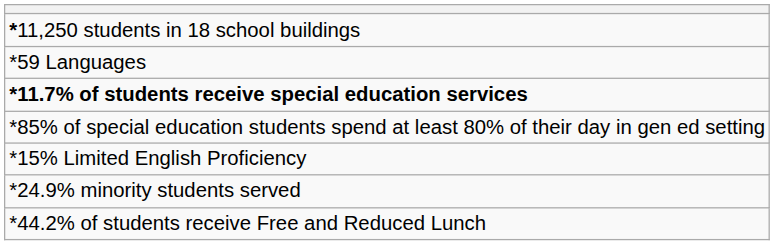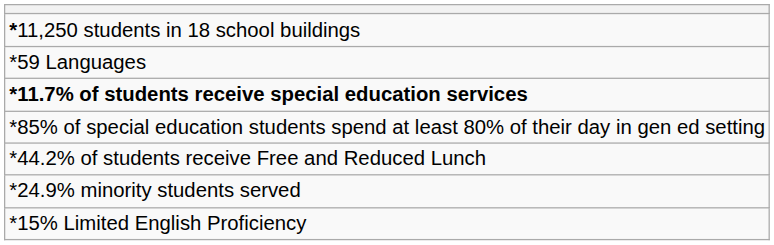(158, 158) *15% Limited English Proficiency -> (248, 158) *44.2% of students receive Free and Reduced Lunch
(248, 223) *44.2% of students receive Free and Reduced Lunch -> (158, 223) *15% Limited English Proficiency
